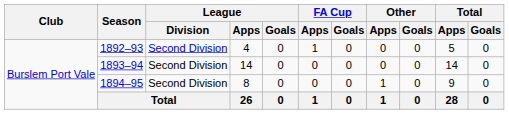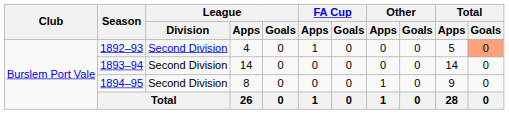(486, 48) no background -> (486, 48) lightsalmon background
